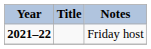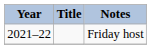(29, 34) bold -> (29, 34) normal
